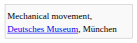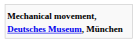(62, 22) normal -> (65, 22) bold
